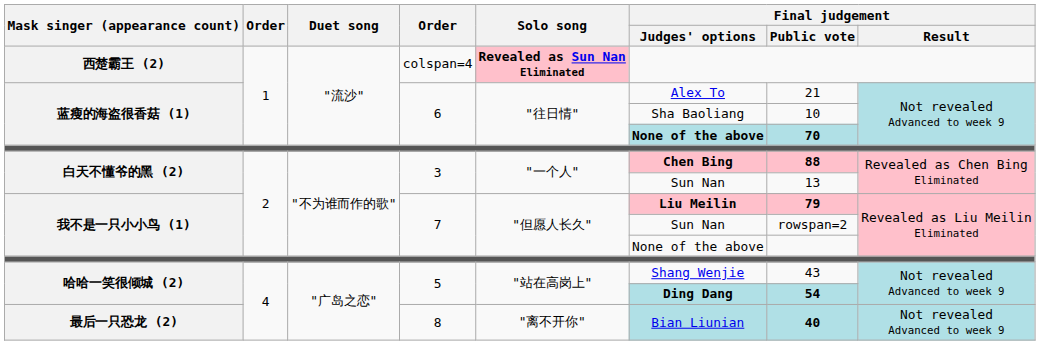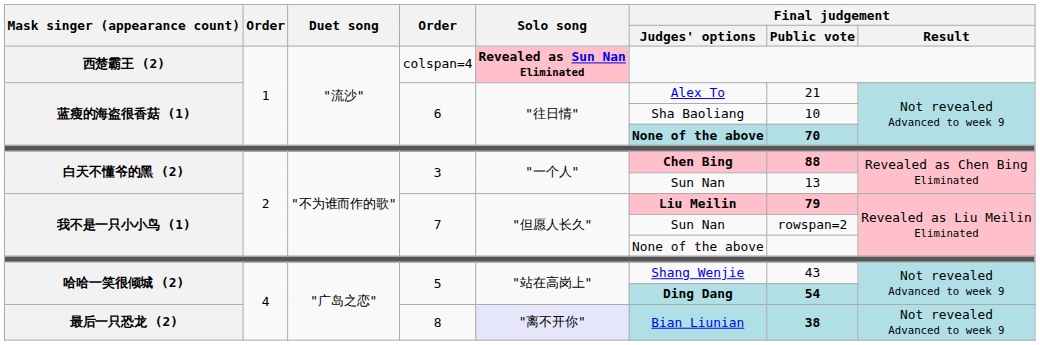(552, 322) no background -> (552, 322) lavender background
(812, 322) 40 -> (812, 322) 38
